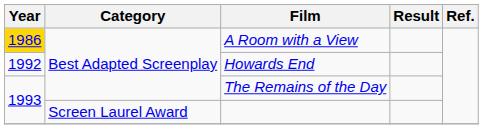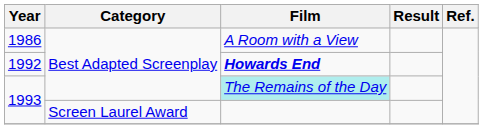(25, 40) gold background -> (25, 40) no background
(269, 64) normal -> (272, 64) bold
(305, 87) no background -> (305, 87) paleturquoise background
